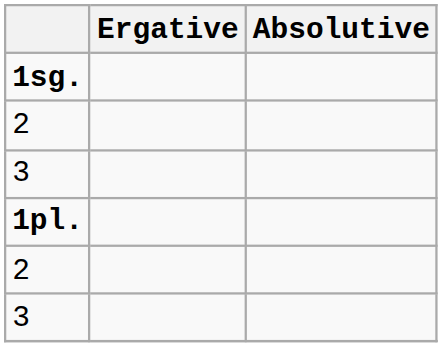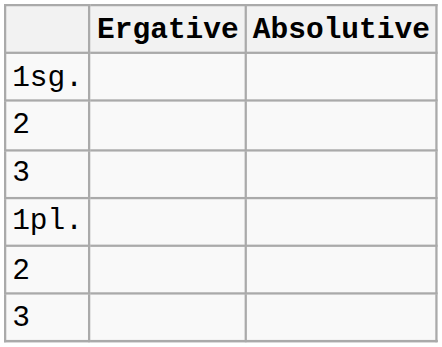(48, 77) bold -> (48, 77) normal
(48, 222) bold -> (48, 222) normal
